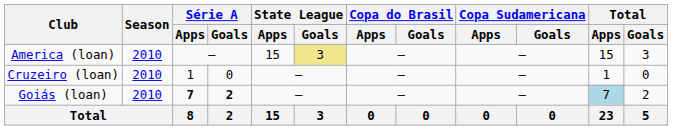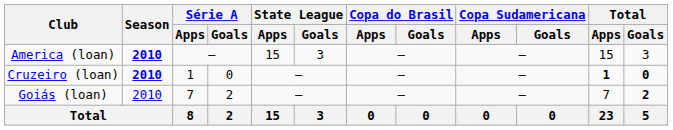(147, 55) normal -> (147, 55) bold
(320, 55) khaki background -> (320, 55) no background
(147, 75) normal -> (147, 75) bold
(606, 75) normal -> (606, 75) bold
(646, 75) normal -> (646, 75) bold
(190, 95) bold -> (190, 95) normal
(230, 95) bold -> (230, 95) normal
(606, 95) lightblue background -> (606, 95) no background
(646, 95) normal -> (646, 95) bold
